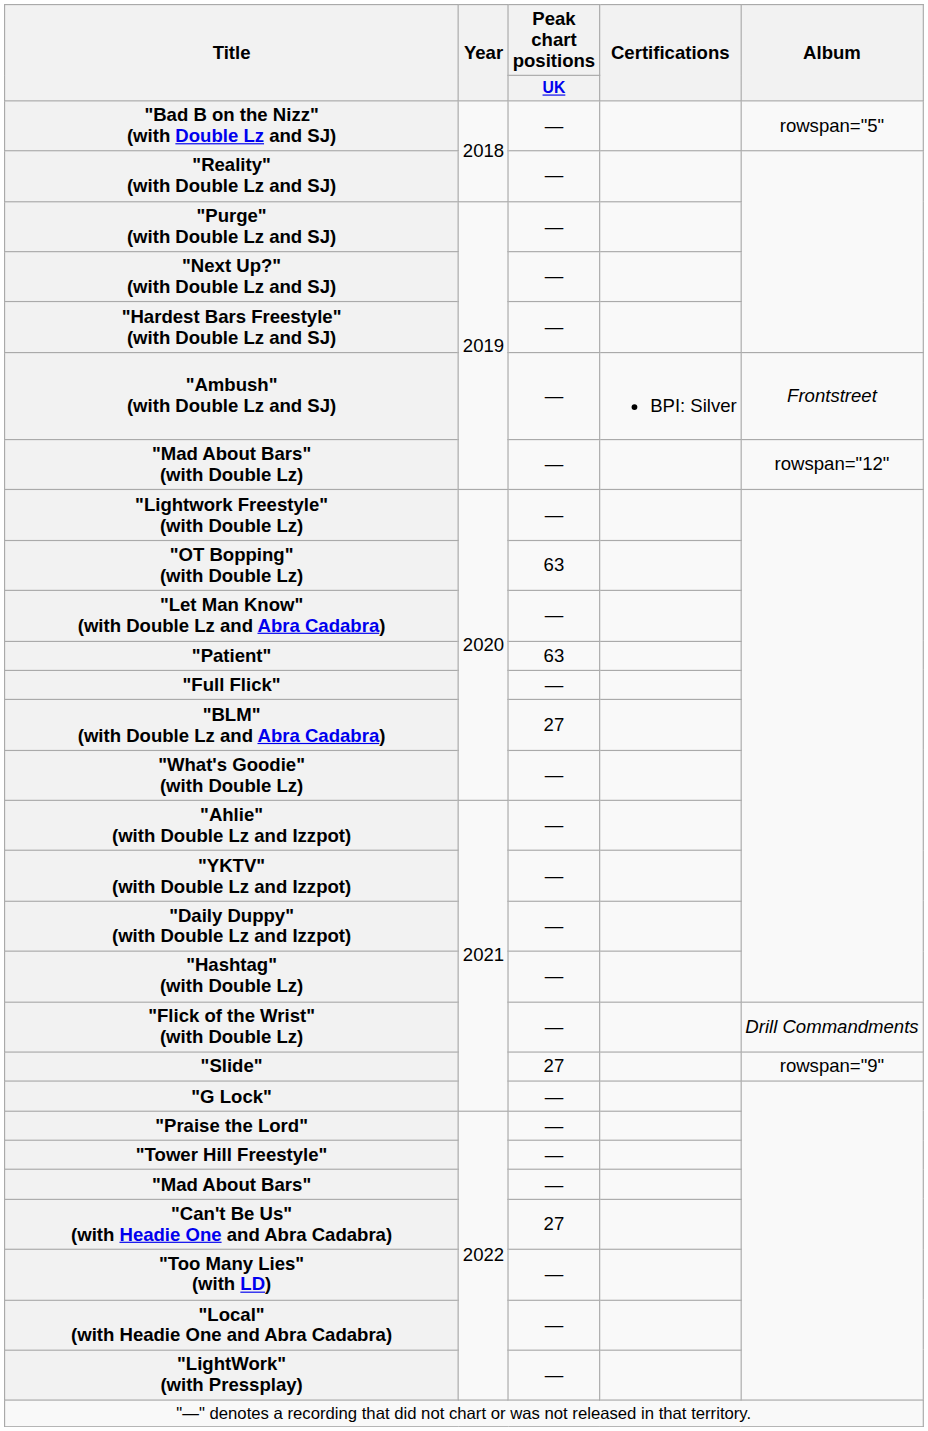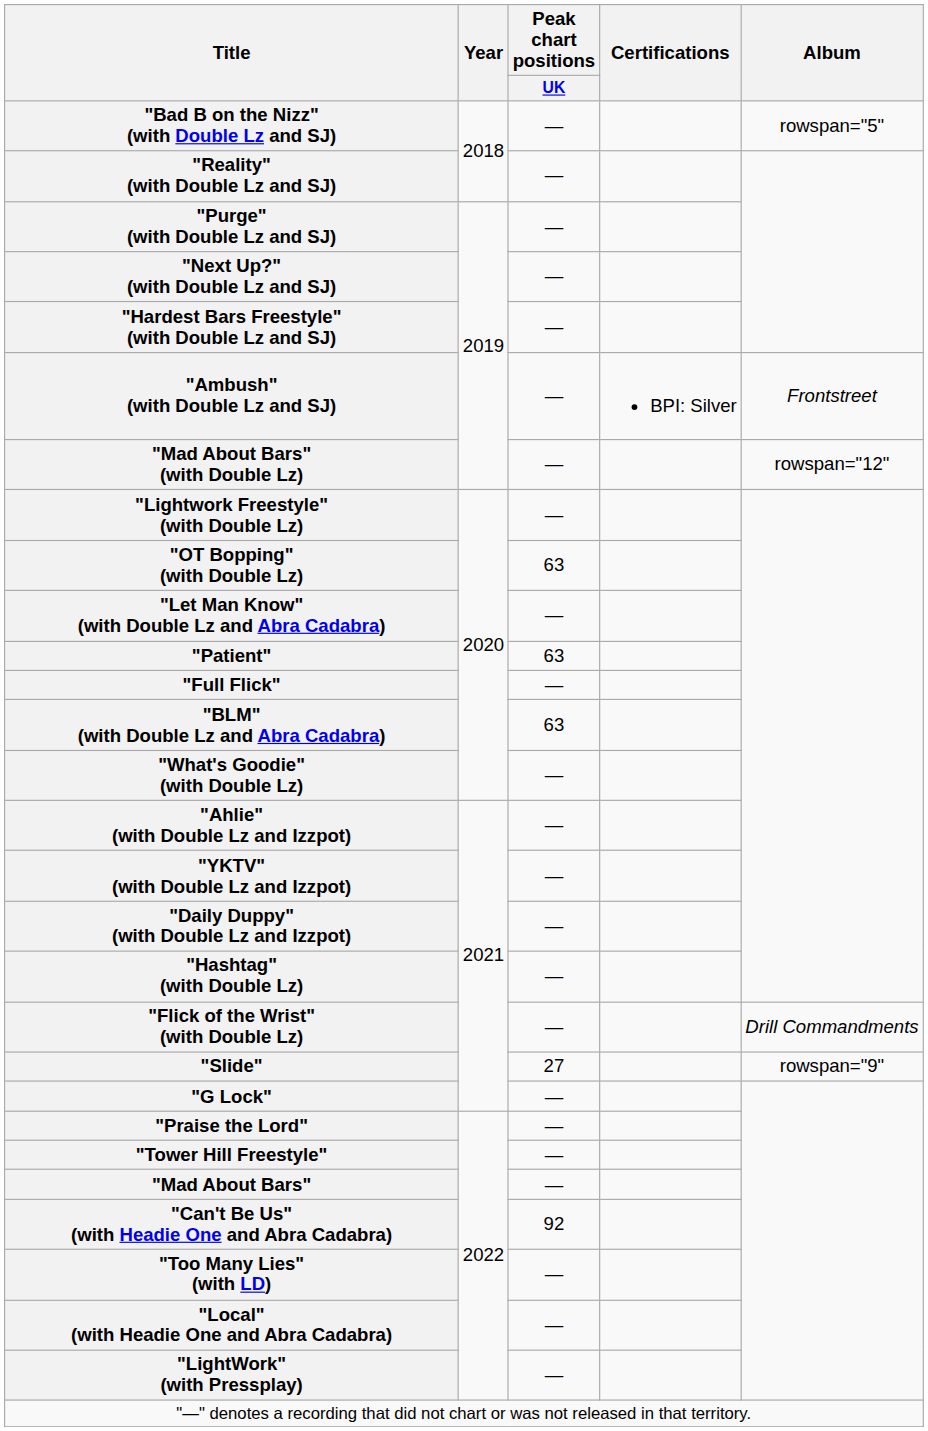(554, 724) 27 -> (554, 724) 63
(554, 1224) 27 -> (554, 1224) 92
